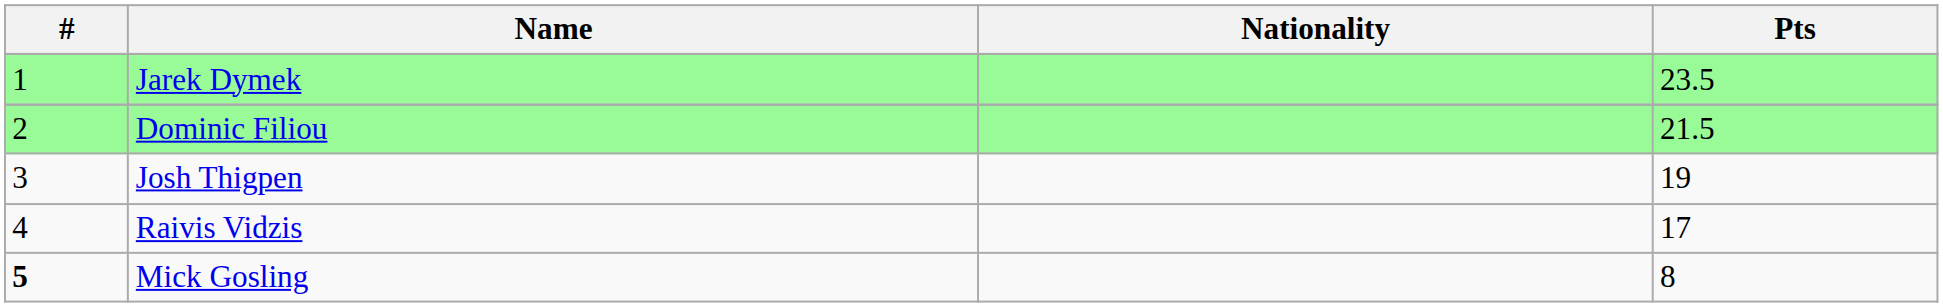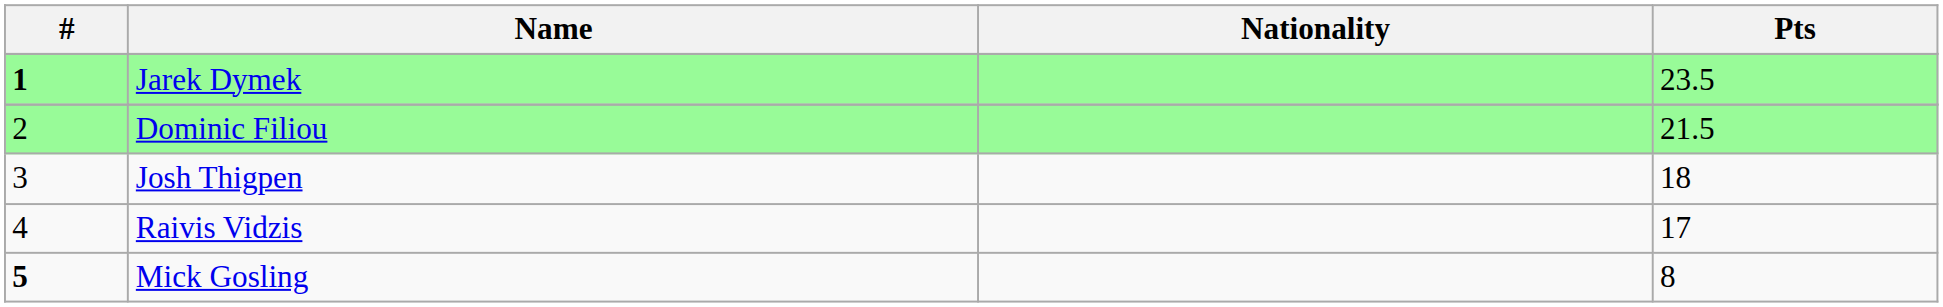(20, 78) normal -> (20, 78) bold
(1676, 177) 19 -> (1676, 177) 18
